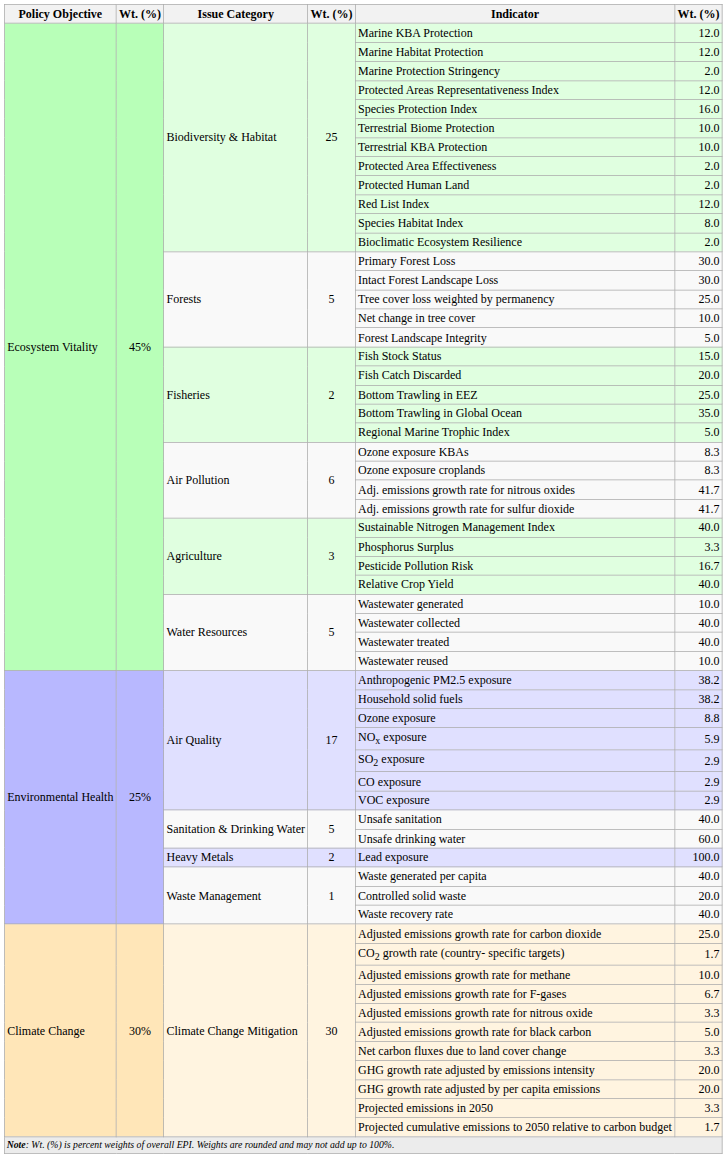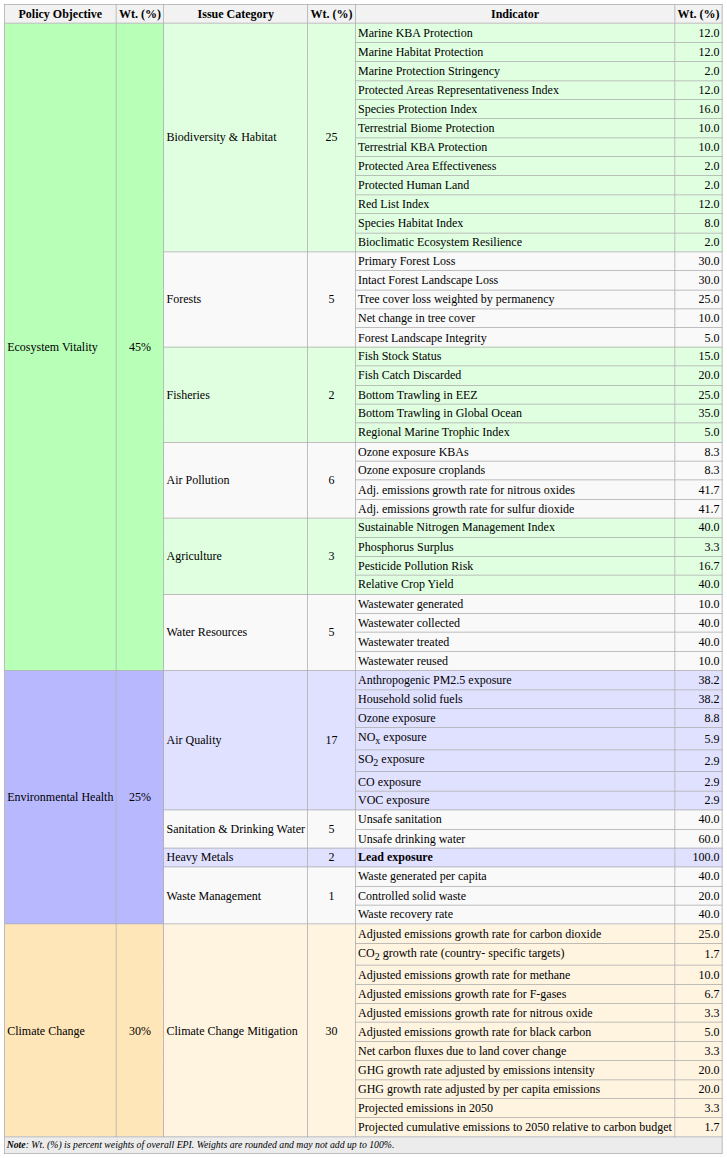(393, 857) normal -> (395, 857) bold
